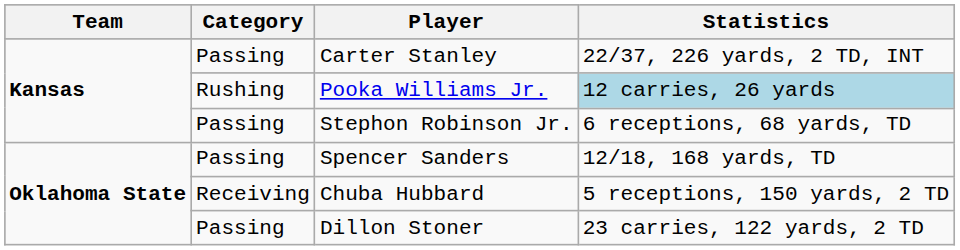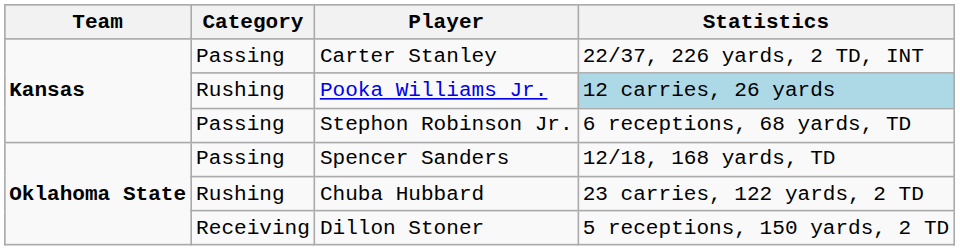(253, 194) Receiving -> (240, 194) Rushing
(766, 194) 5 receptions, 150 yards, 2 TD -> (753, 194) 23 carries, 122 yards, 2 TD
(240, 228) Passing -> (253, 228) Receiving
(753, 228) 23 carries, 122 yards, 2 TD -> (766, 228) 5 receptions, 150 yards, 2 TD
